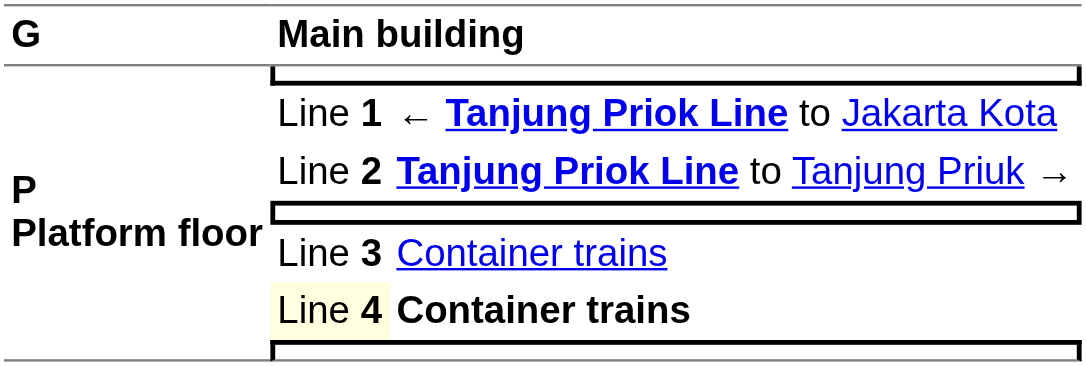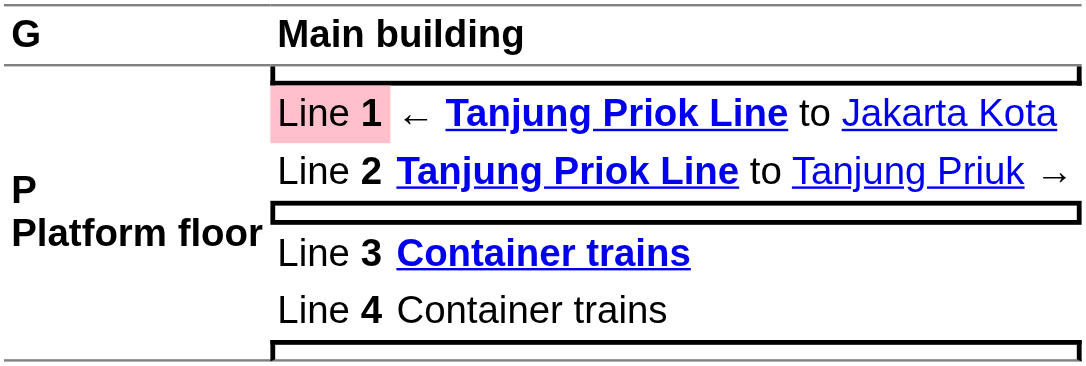(330, 113) no background -> (330, 113) pink background
(532, 252) normal -> (544, 252) bold
(330, 310) lightyellow background -> (330, 310) no background
(544, 310) bold -> (532, 310) normal
